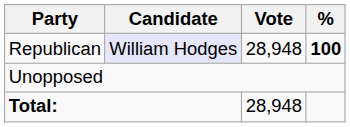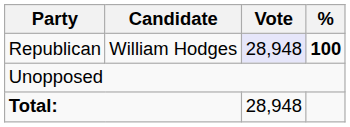(173, 48) lavender background -> (173, 48) no background
(274, 48) no background -> (274, 48) lavender background
